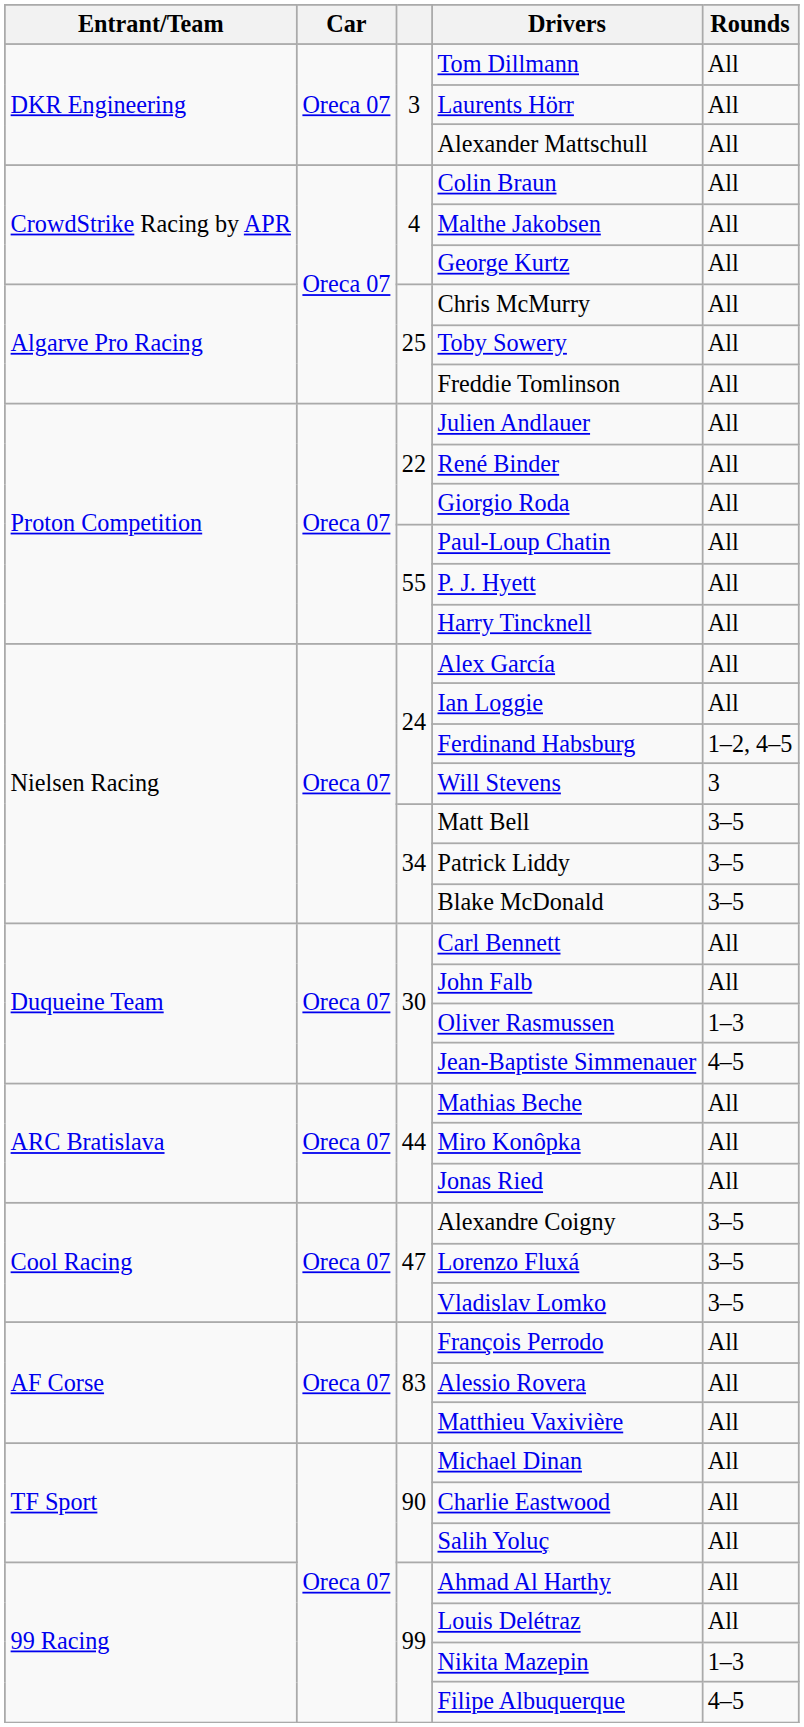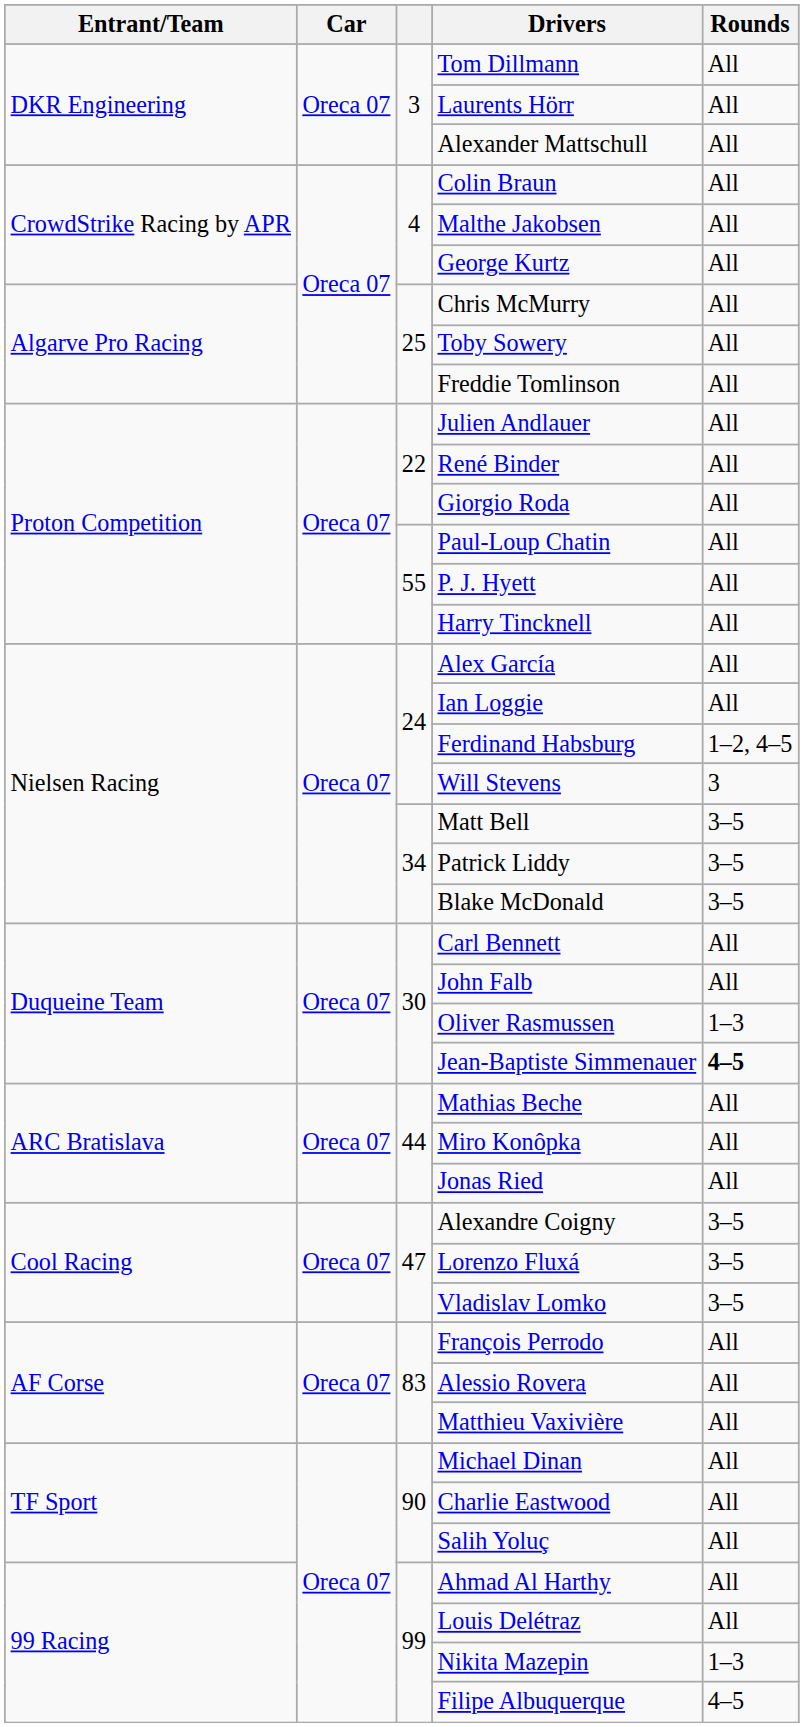(726, 1062) normal -> (726, 1062) bold
